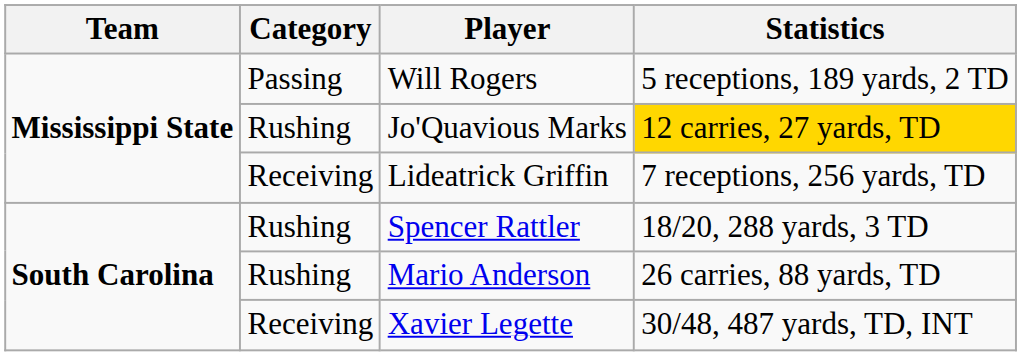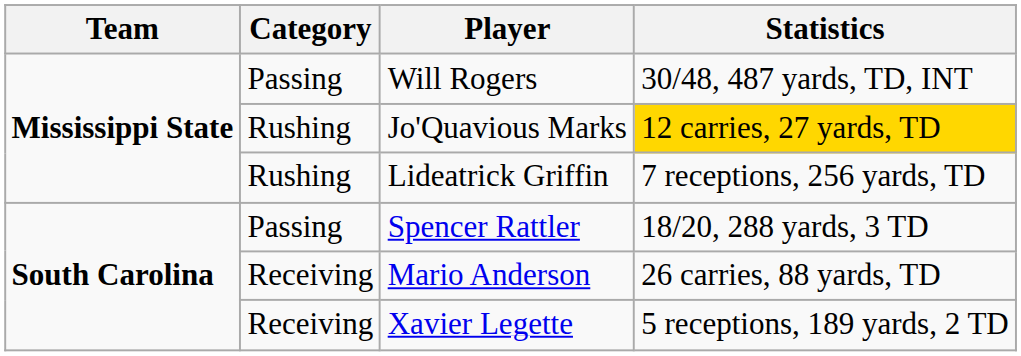(825, 78) 5 receptions, 189 yards, 2 TD -> (807, 78) 30/48, 487 yards, TD, INT
(310, 176) Receiving -> (299, 176) Rushing
(299, 226) Rushing -> (295, 226) Passing
(299, 275) Rushing -> (310, 275) Receiving
(807, 324) 30/48, 487 yards, TD, INT -> (825, 324) 5 receptions, 189 yards, 2 TD
